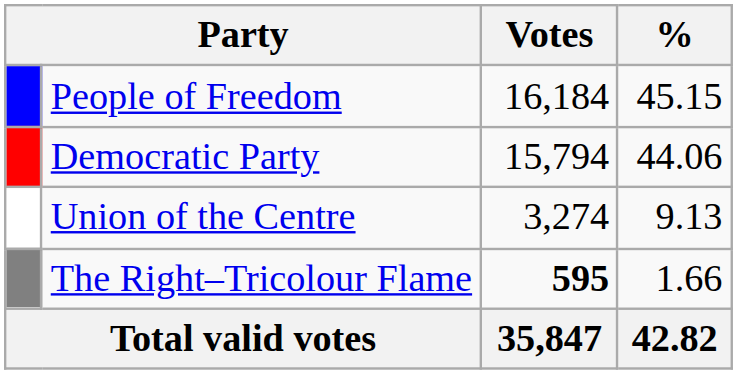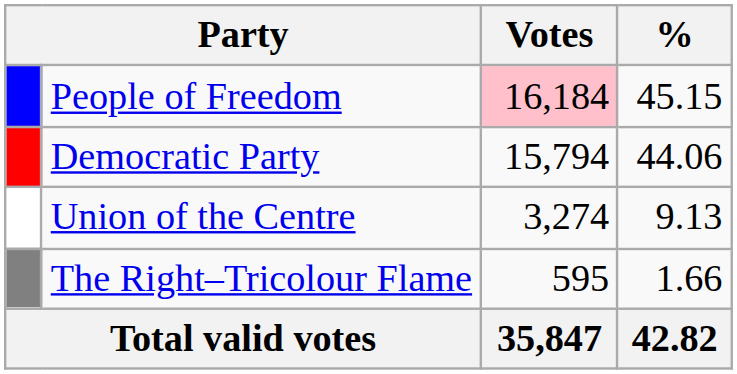(557, 95) no background -> (557, 95) pink background
(581, 277) bold -> (581, 277) normal
